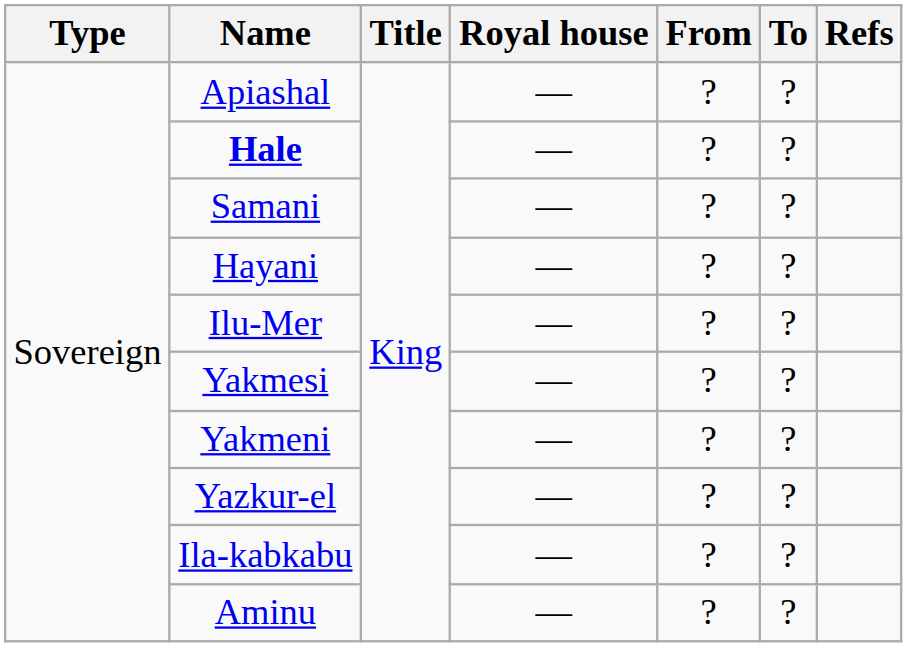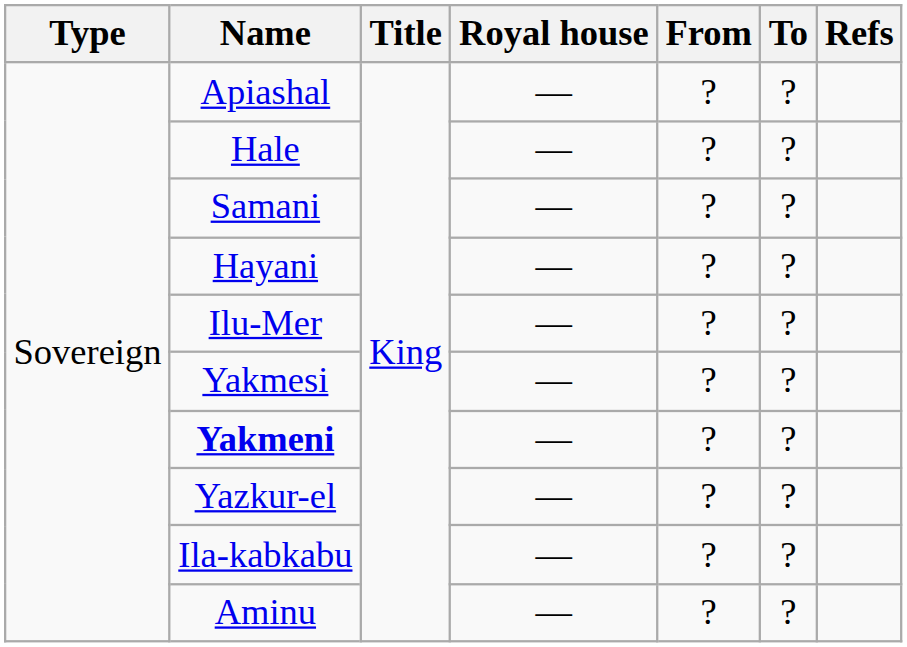(265, 149) bold -> (265, 149) normal
(265, 438) normal -> (265, 438) bold
